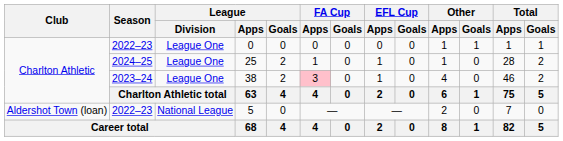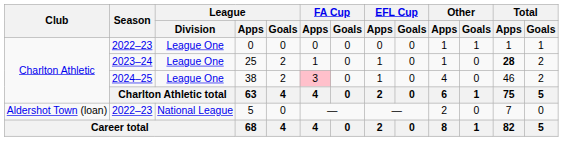(132, 62) 2024–25 -> (132, 62) 2023–24
(509, 62) normal -> (509, 62) bold
(132, 78) 2023–24 -> (132, 78) 2024–25
